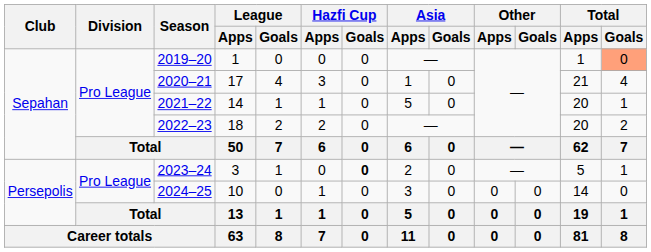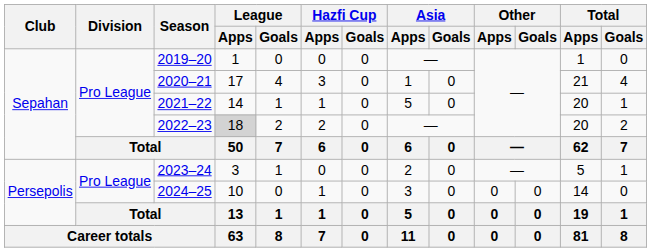(624, 59) lightsalmon background -> (624, 59) no background
(235, 125) no background -> (235, 125) lightgrey background
(365, 170) bold -> (365, 170) normal
